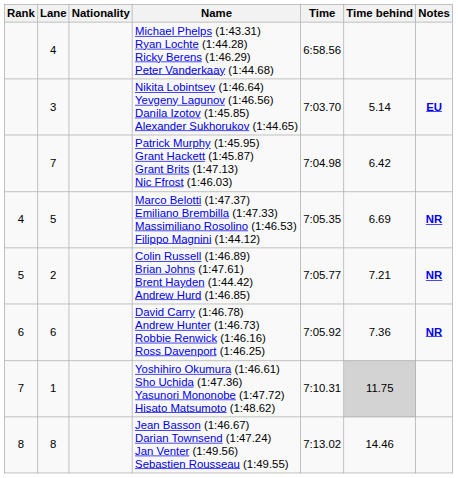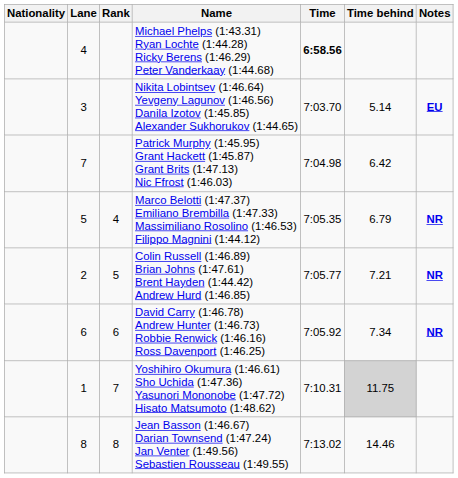columns swapped: (21, 13) <-> (101, 13)
(322, 50) normal -> (322, 50) bold
(380, 219) 6.69 -> (380, 219) 6.79
(380, 332) 7.36 -> (380, 332) 7.34
